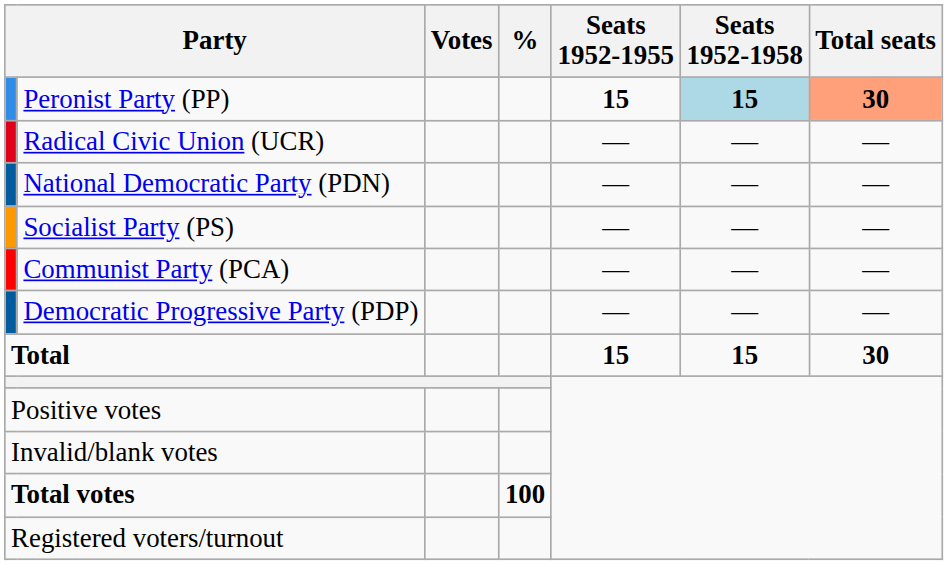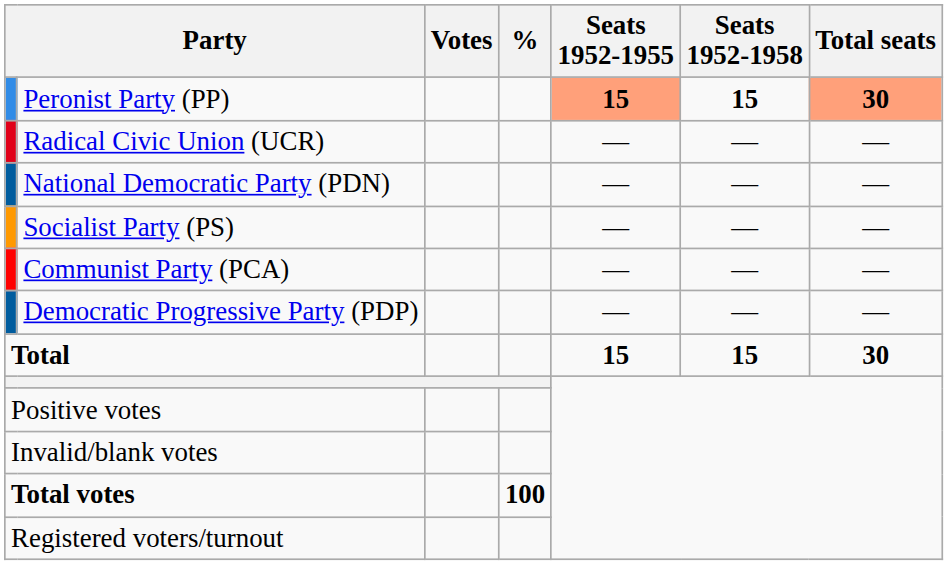(616, 98) no background -> (616, 98) lightsalmon background
(745, 98) lightblue background -> (745, 98) no background
